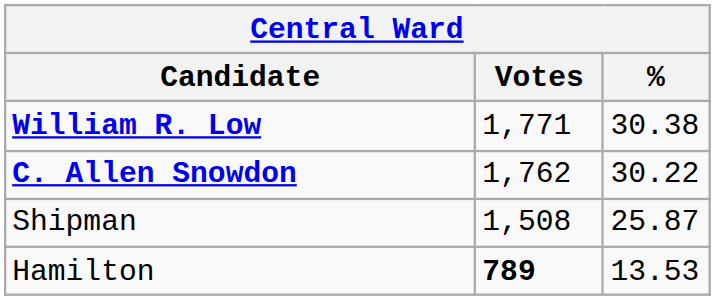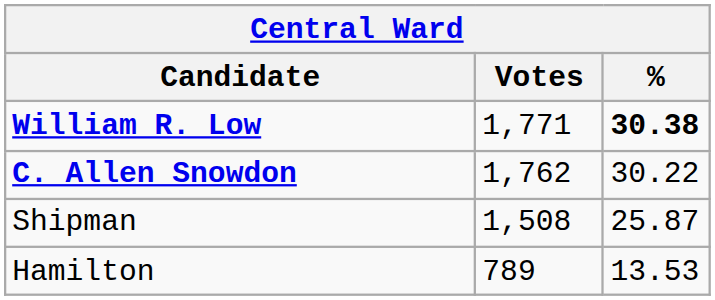(655, 126) normal -> (655, 126) bold
(509, 271) bold -> (509, 271) normal
